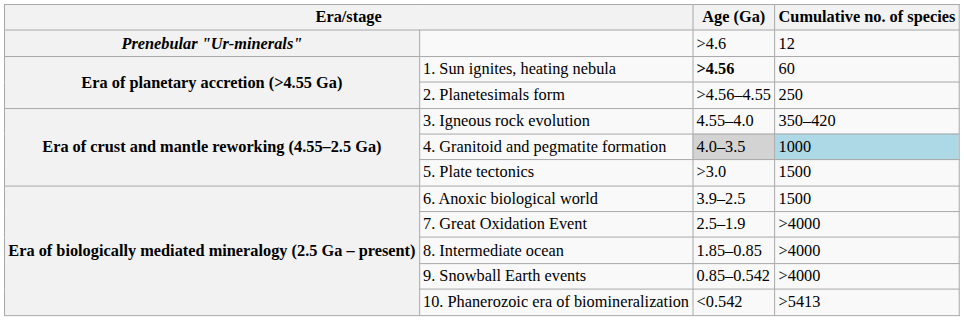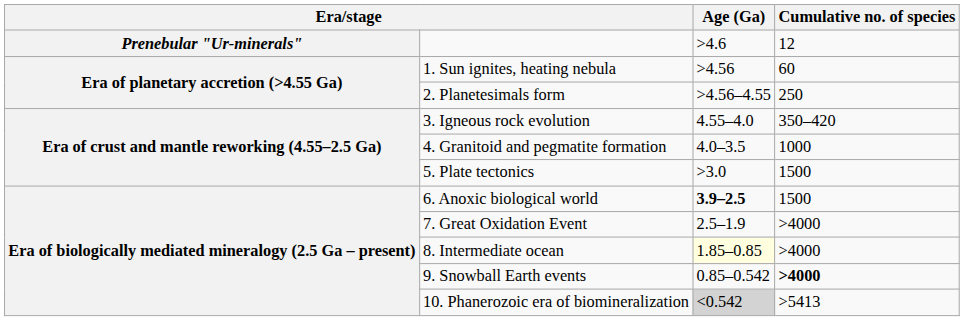(715, 69) bold -> (715, 69) normal
(721, 146) lightgrey background -> (721, 146) no background
(795, 146) lightblue background -> (795, 146) no background
(721, 198) normal -> (721, 198) bold
(729, 250) no background -> (729, 250) lightyellow background
(799, 276) normal -> (800, 276) bold
(719, 302) no background -> (719, 302) lightgrey background
